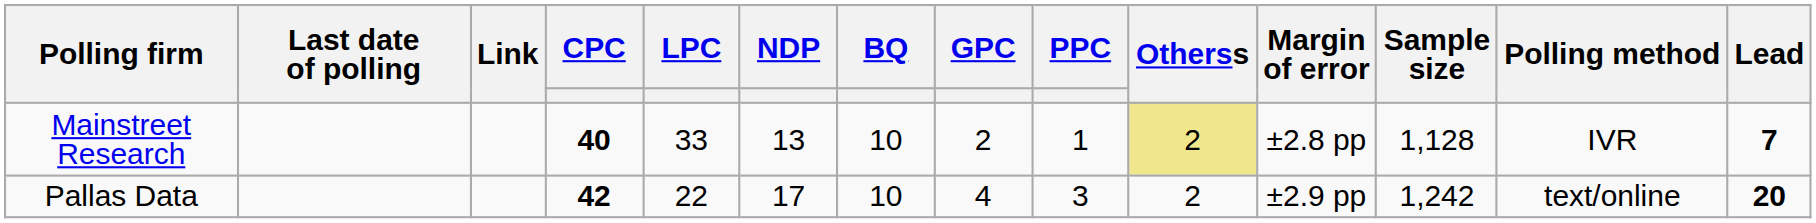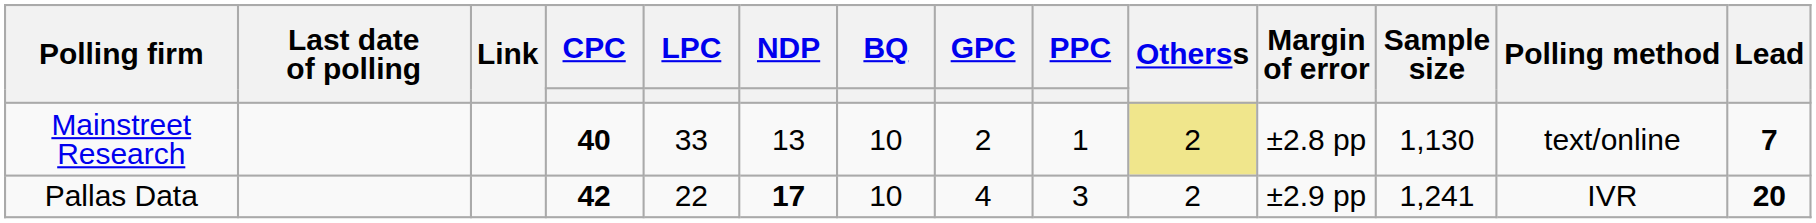(1437, 139) 1,128 -> (1437, 139) 1,130
(1612, 139) IVR -> (1612, 139) text/online
(789, 197) normal -> (789, 197) bold
(1437, 197) 1,242 -> (1437, 197) 1,241
(1612, 197) text/online -> (1612, 197) IVR
